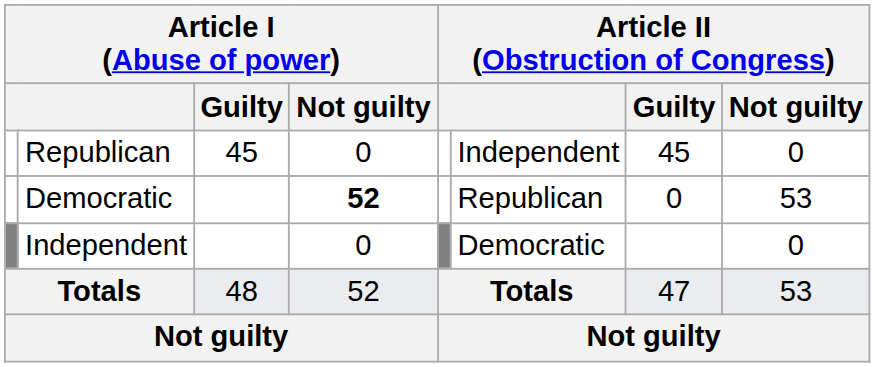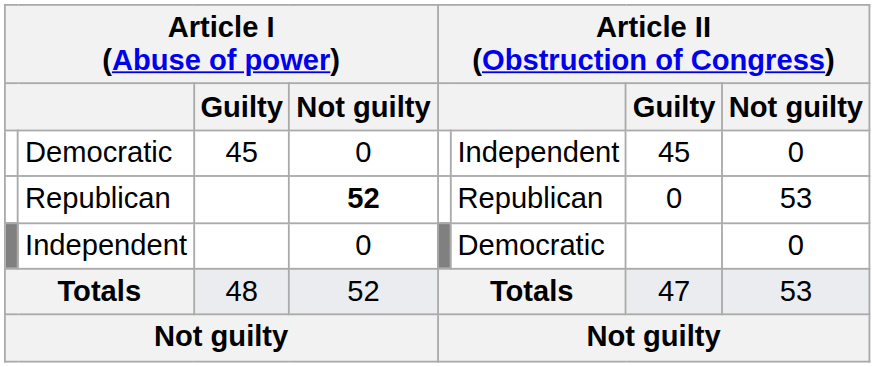(98, 152) Republican -> (99, 152) Democratic
(99, 198) Democratic -> (98, 198) Republican
